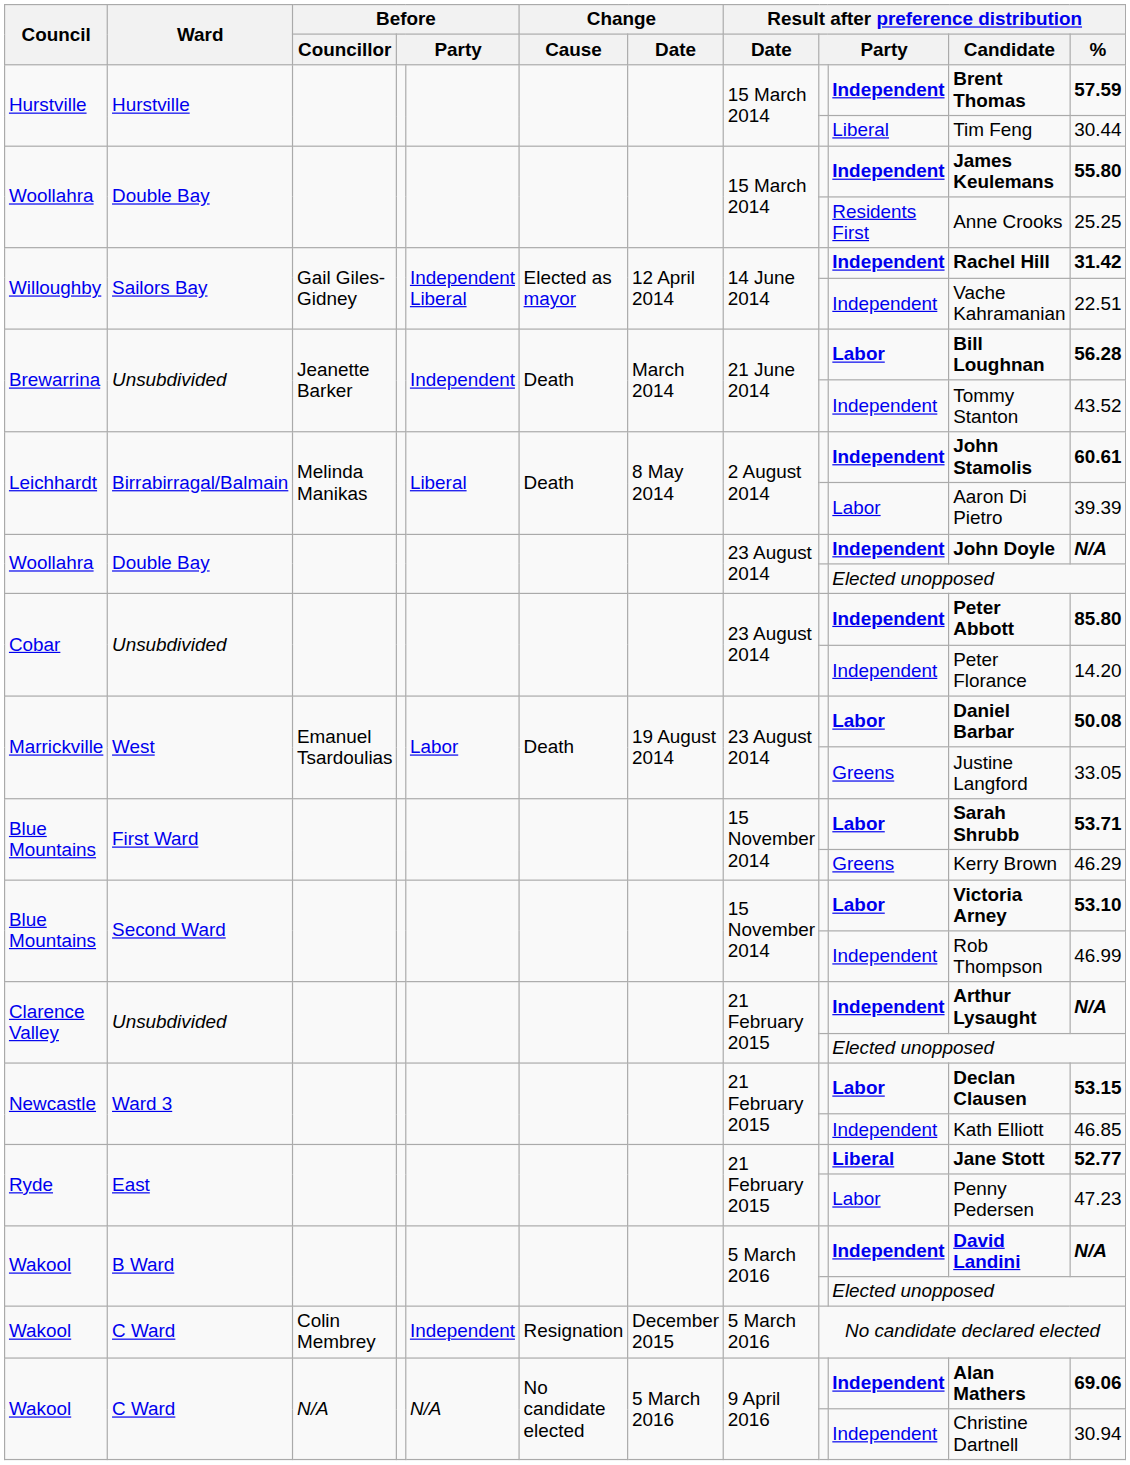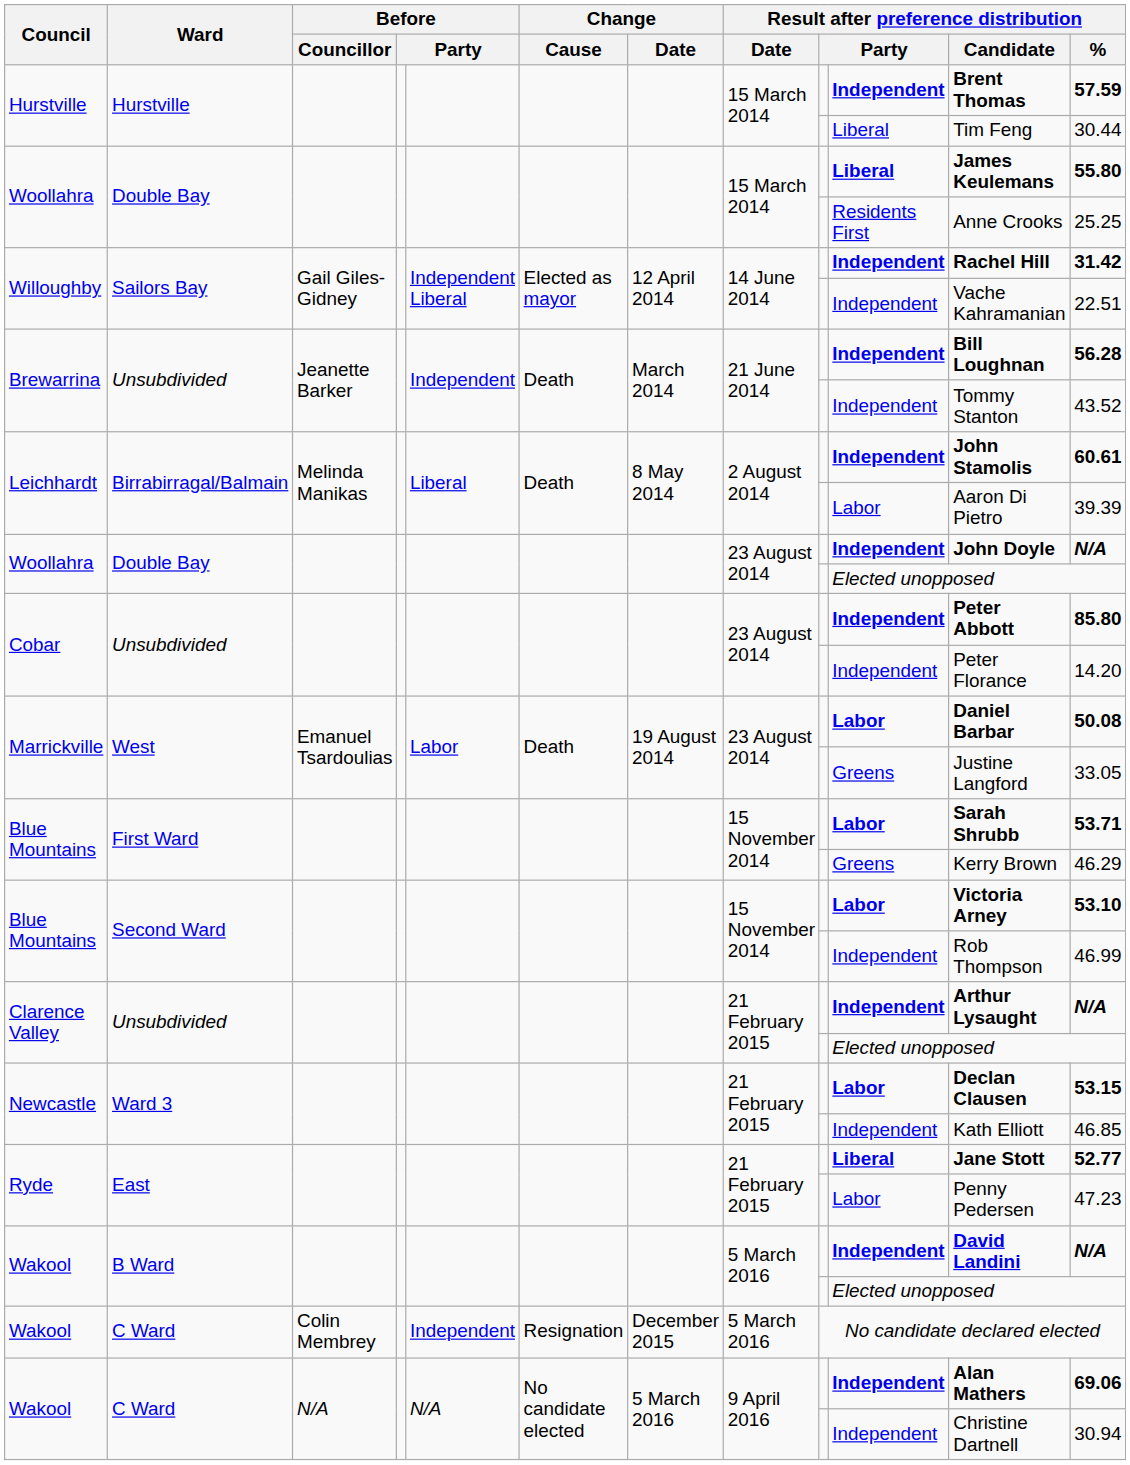(888, 171) Independent -> (863, 171) Liberal
(859, 354) Labor -> (888, 354) Independent
